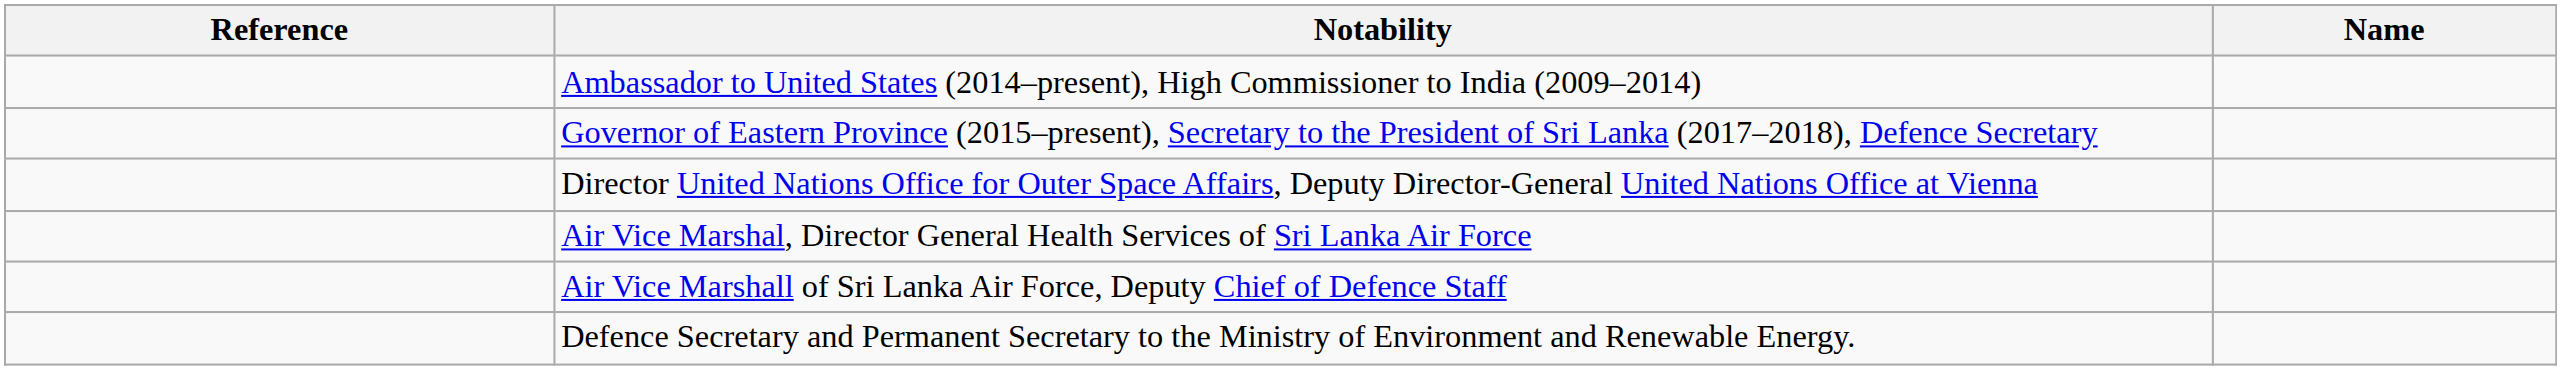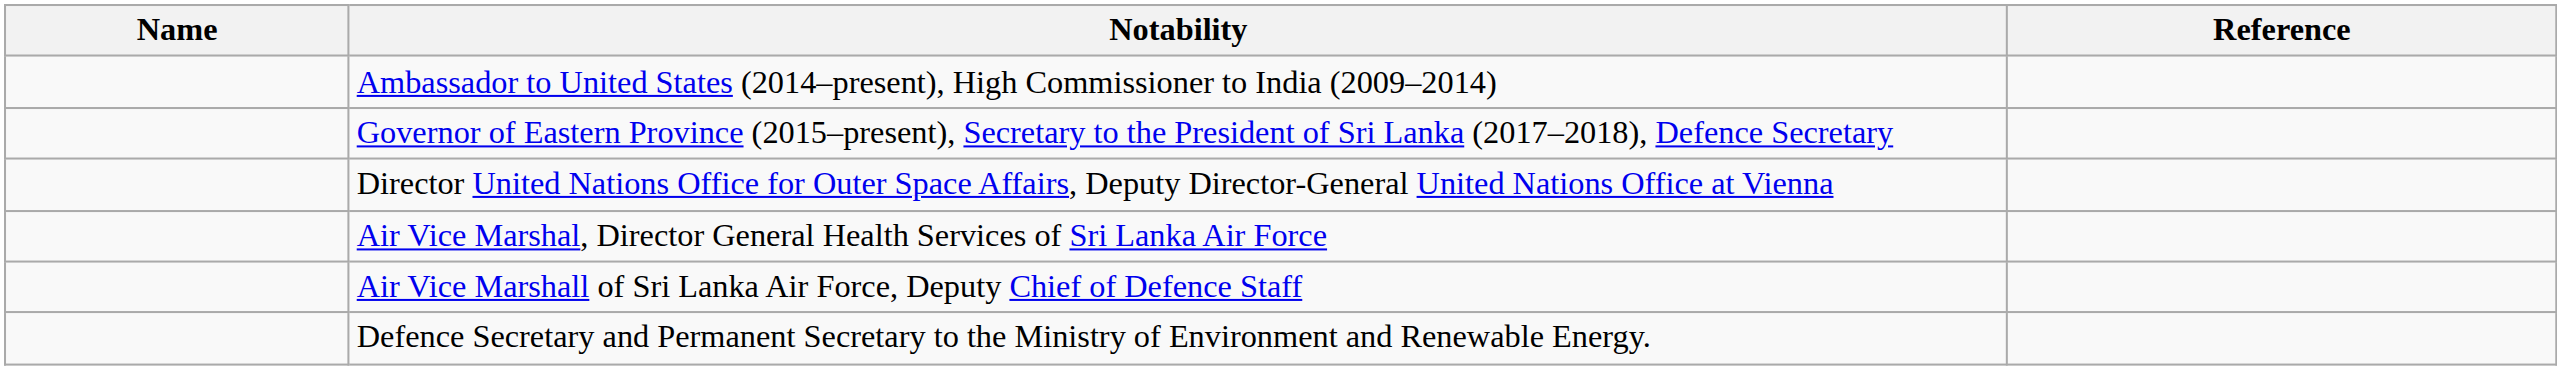columns swapped: (2384, 30) <-> (279, 30)
